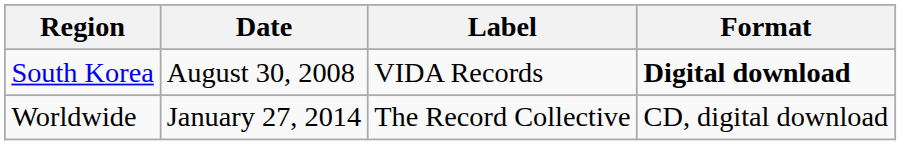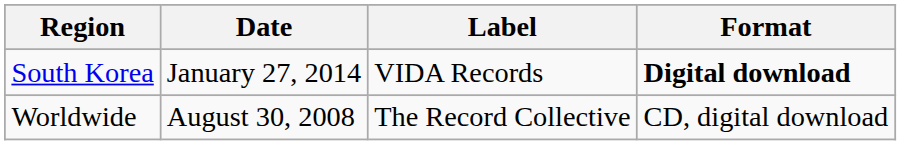(261, 71) August 30, 2008 -> (264, 71) January 27, 2014
(264, 116) January 27, 2014 -> (261, 116) August 30, 2008
